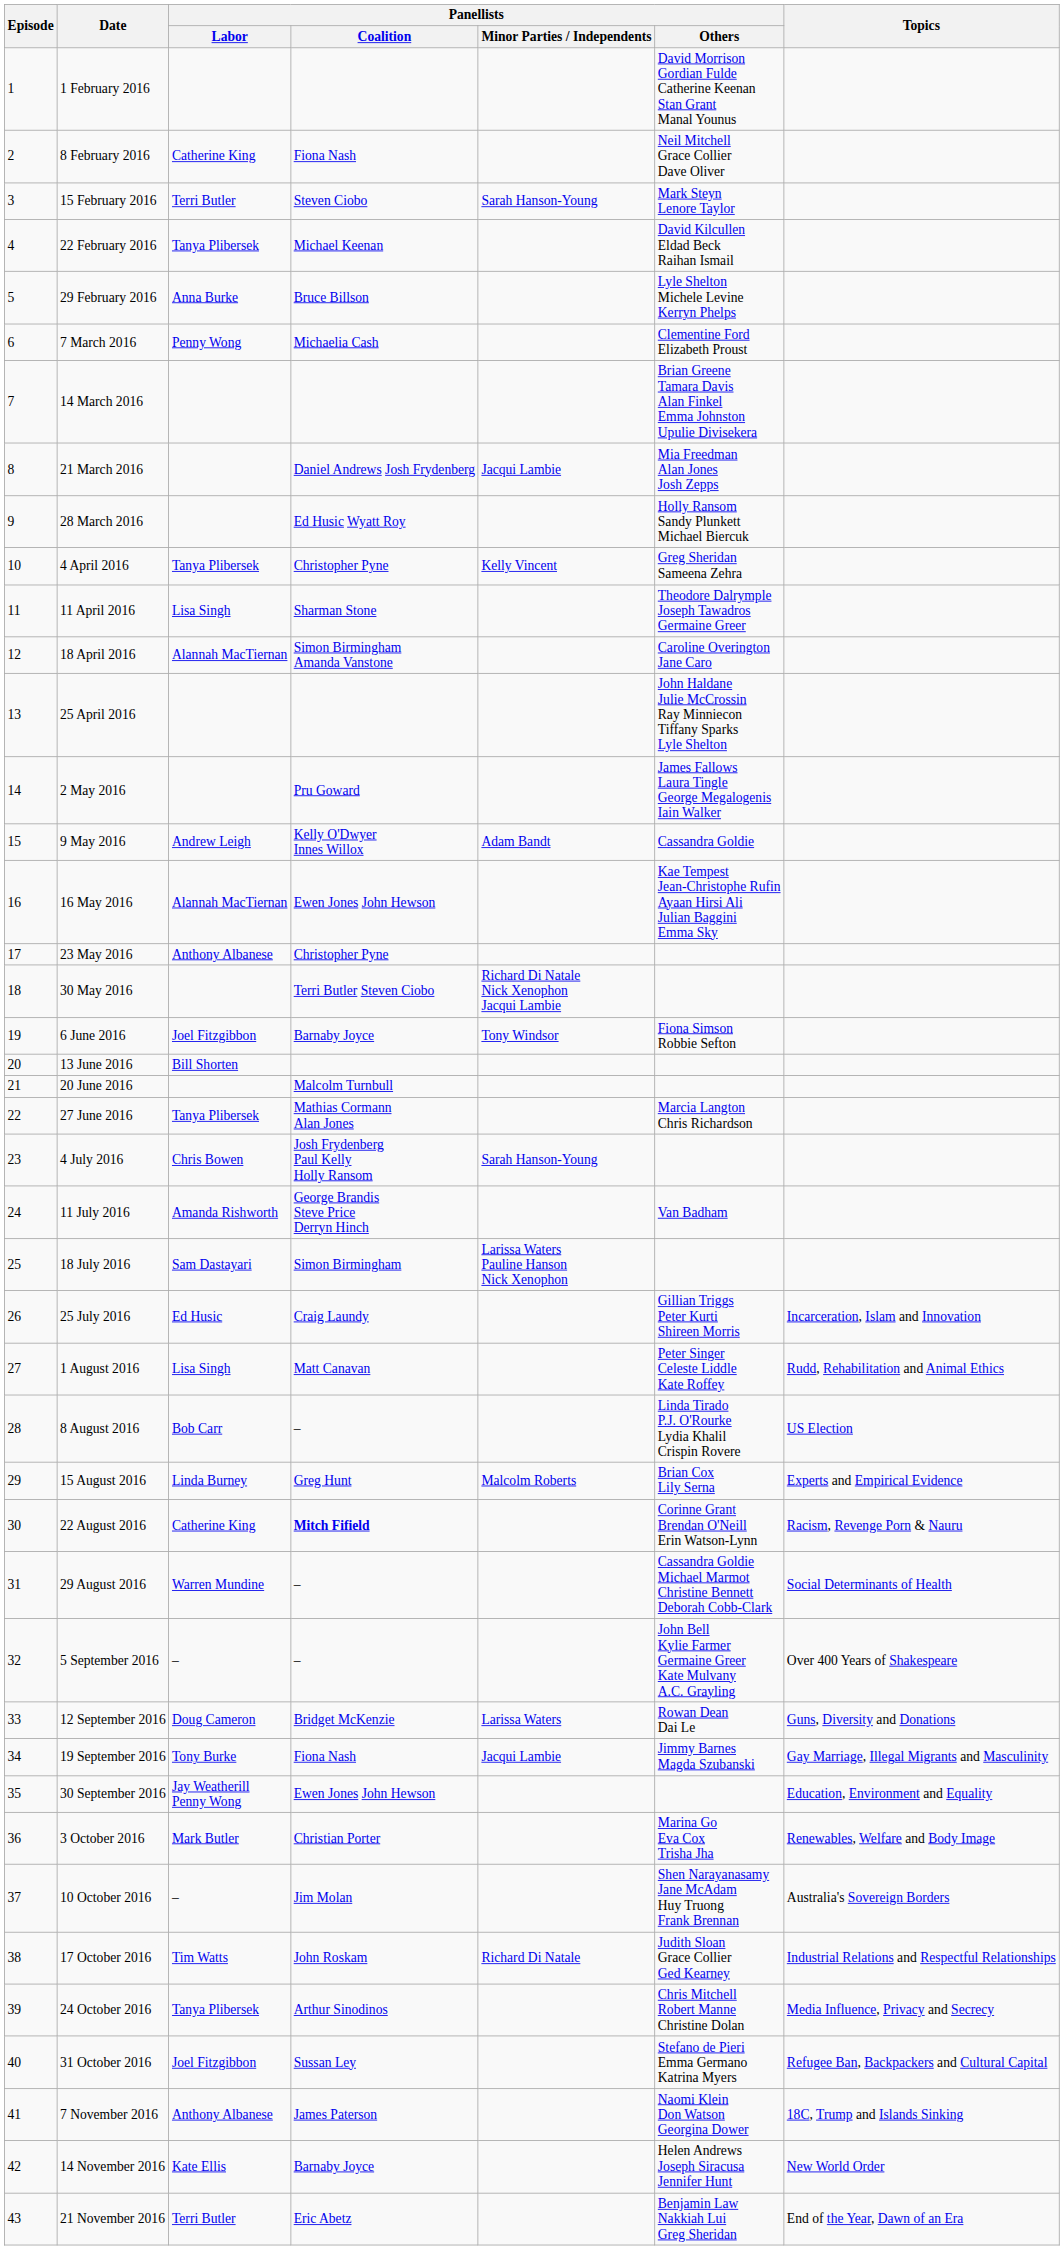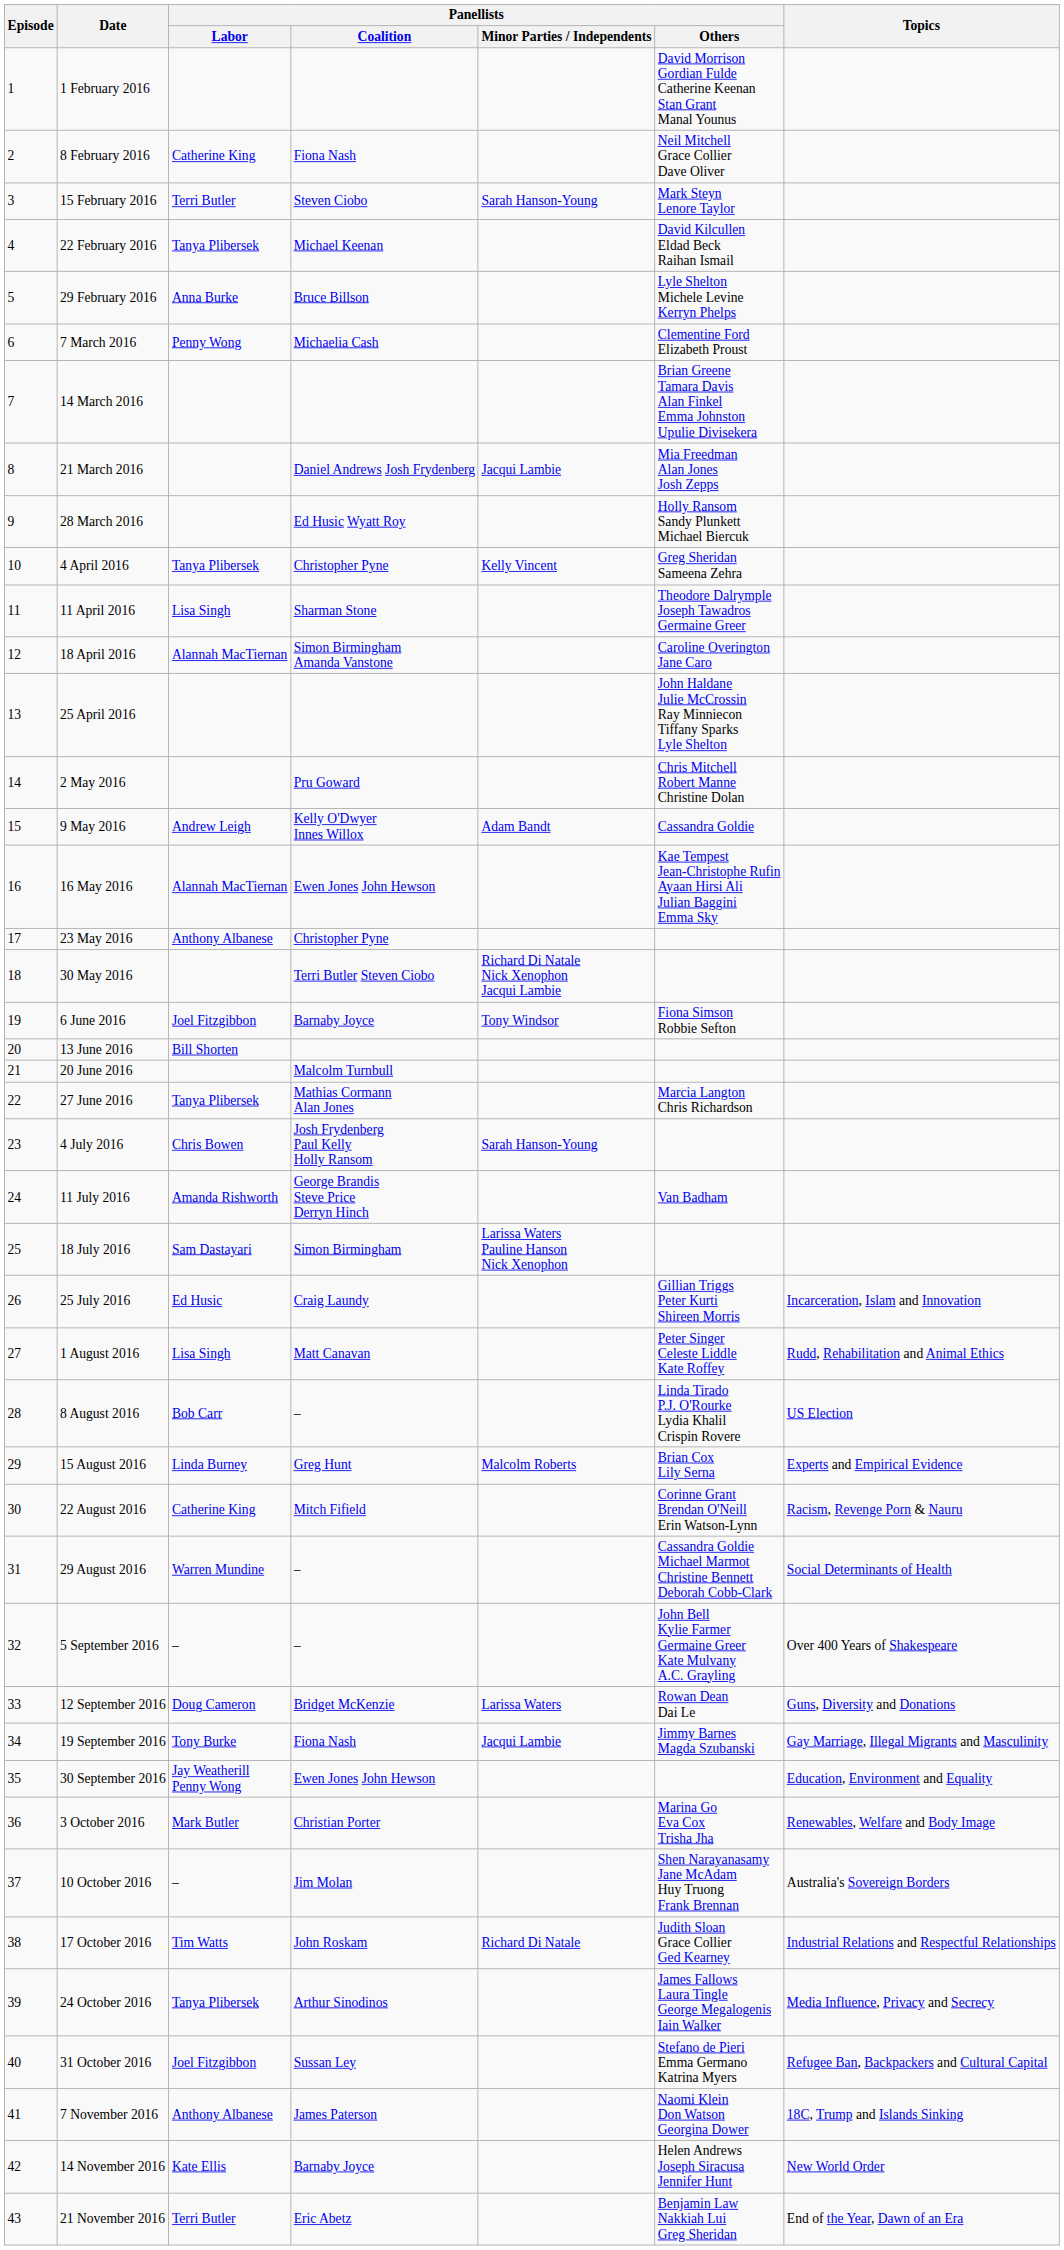(715, 790) James Fallows Laura Tingle George Megalogenis Iain Walker -> (701, 782) Chris Mitchell Robert Manne Christine Dolan
(332, 1525) bold -> (330, 1510) normal
(701, 2010) Chris Mitchell Robert Manne Christine Dolan -> (715, 2002) James Fallows Laura Tingle George Megalogenis Iain Walker
